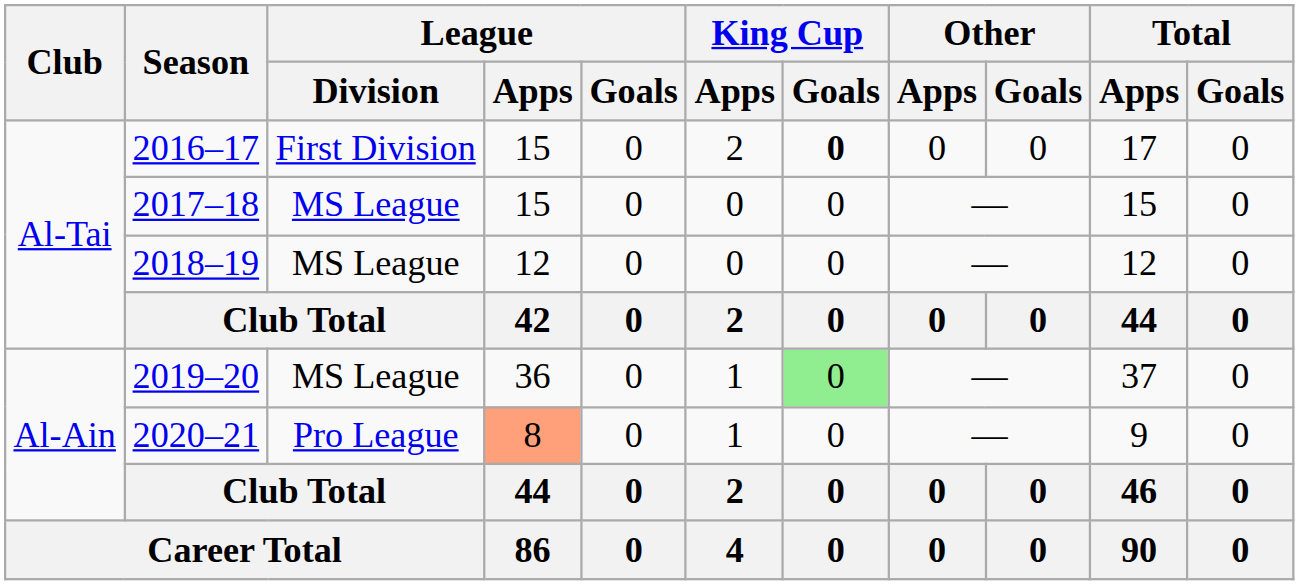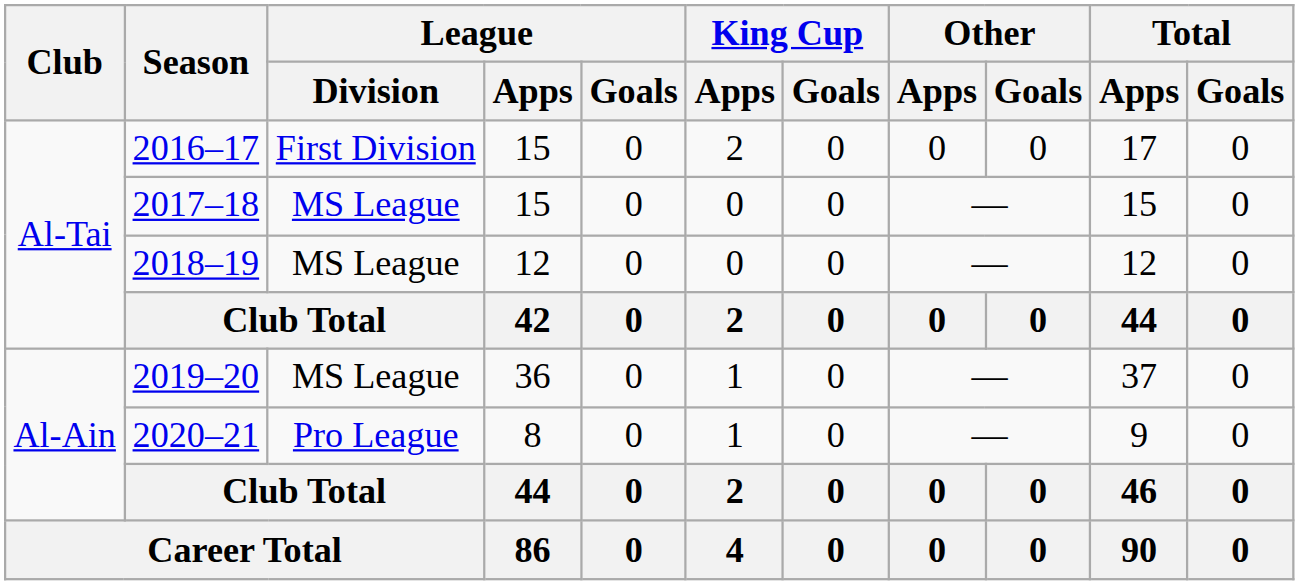(836, 147) bold -> (836, 147) normal
(836, 377) lightgreen background -> (836, 377) no background
(533, 434) lightsalmon background -> (533, 434) no background
